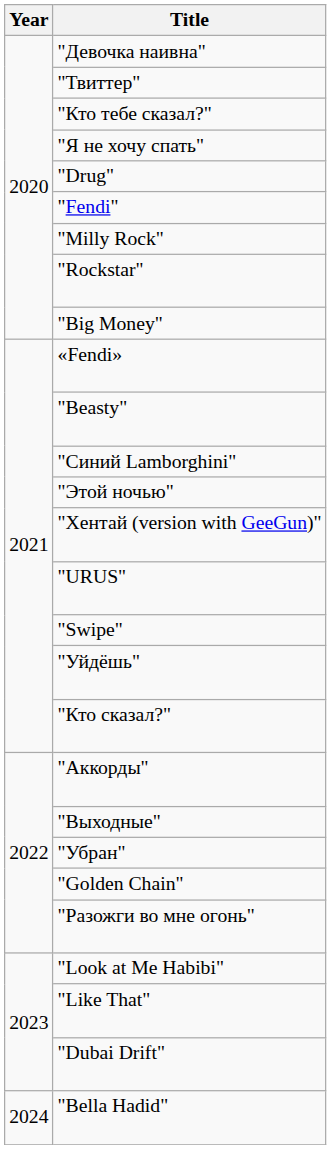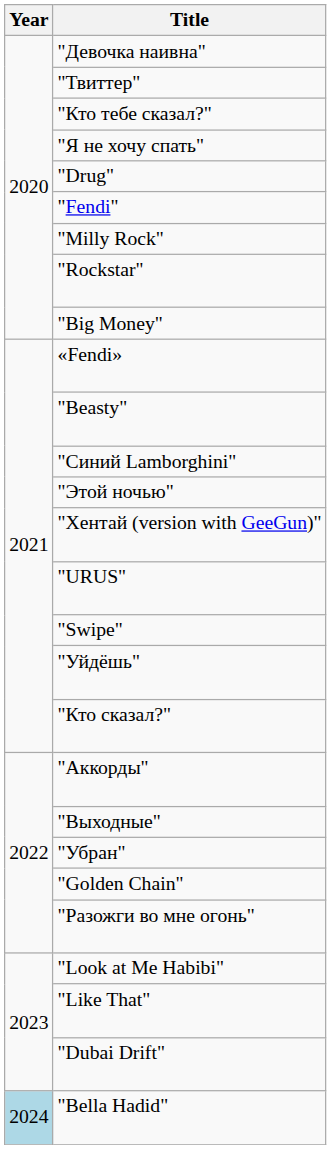(29, 1117) no background -> (29, 1117) lightblue background
